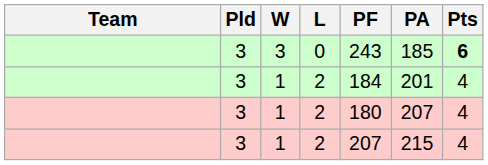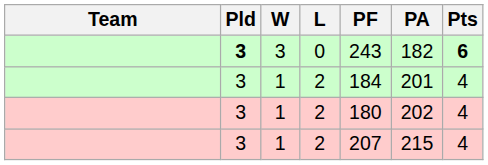(241, 50) normal -> (241, 50) bold
(417, 50) 185 -> (417, 50) 182
(417, 112) 207 -> (417, 112) 202
